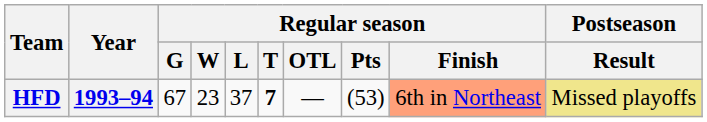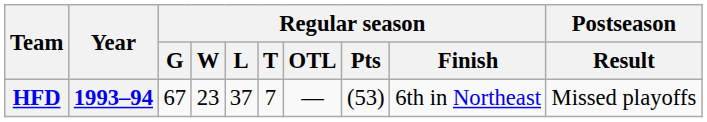(271, 98) bold -> (271, 98) normal
(468, 98) lightsalmon background -> (468, 98) no background
(624, 98) khaki background -> (624, 98) no background
